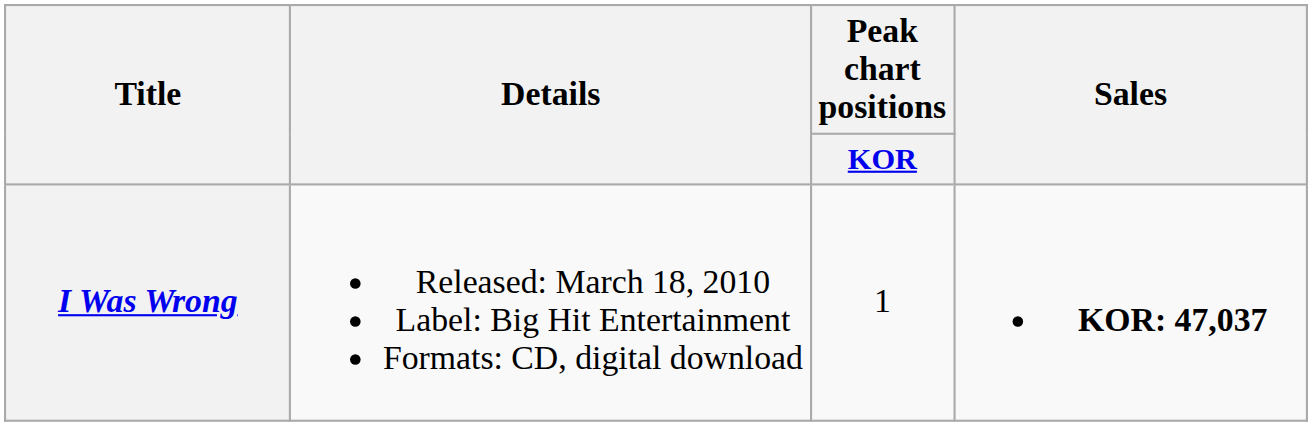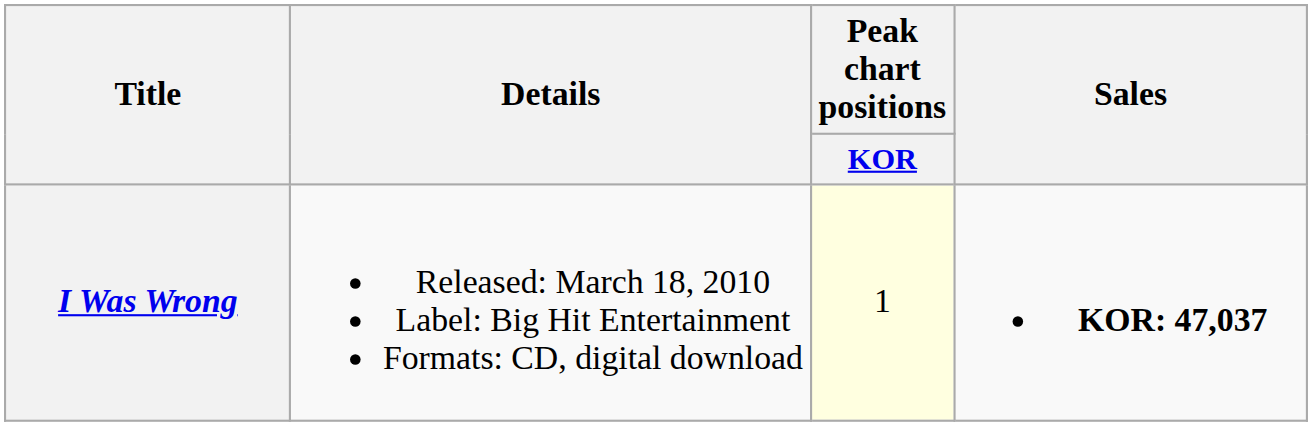(882, 301) no background -> (882, 301) lightyellow background
